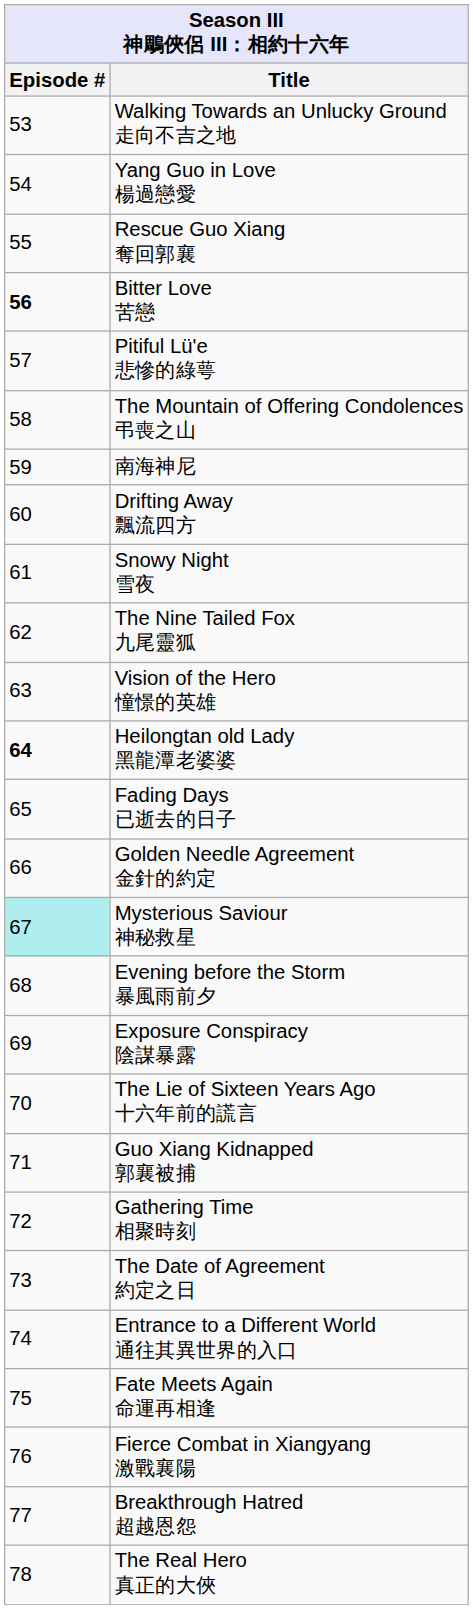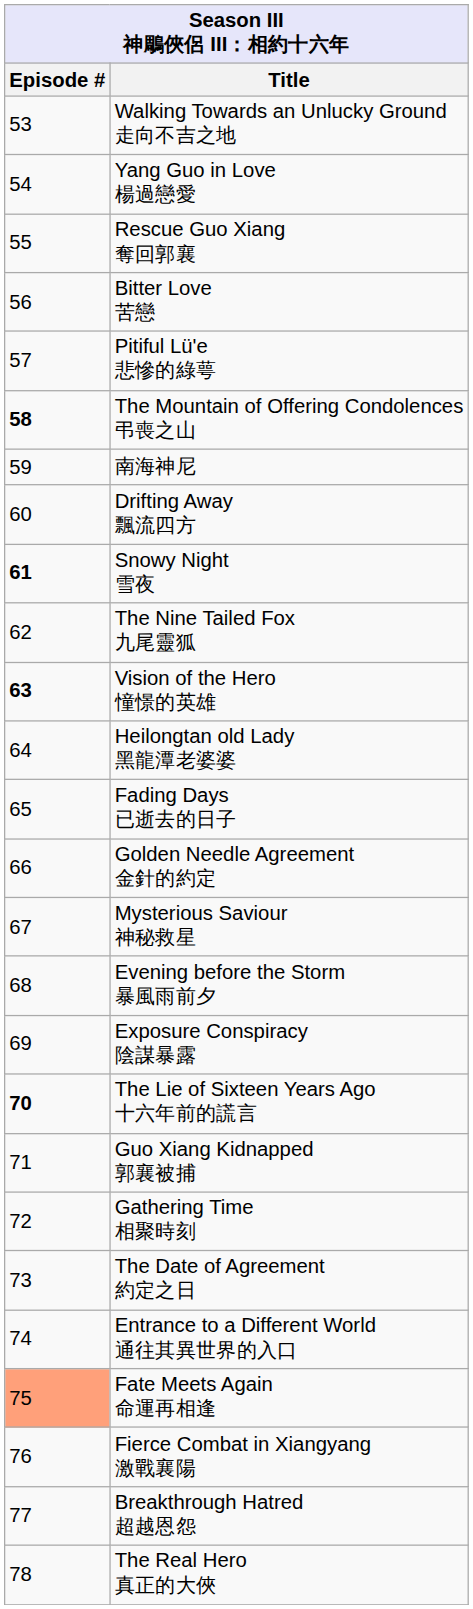(21, 301) bold -> (21, 301) normal
(21, 419) normal -> (21, 419) bold
(21, 573) normal -> (21, 573) bold
(21, 691) normal -> (21, 691) bold
(21, 750) bold -> (21, 750) normal
(21, 926) paleturquoise background -> (21, 926) no background
(21, 1103) normal -> (21, 1103) bold
(21, 1397) no background -> (21, 1397) lightsalmon background
